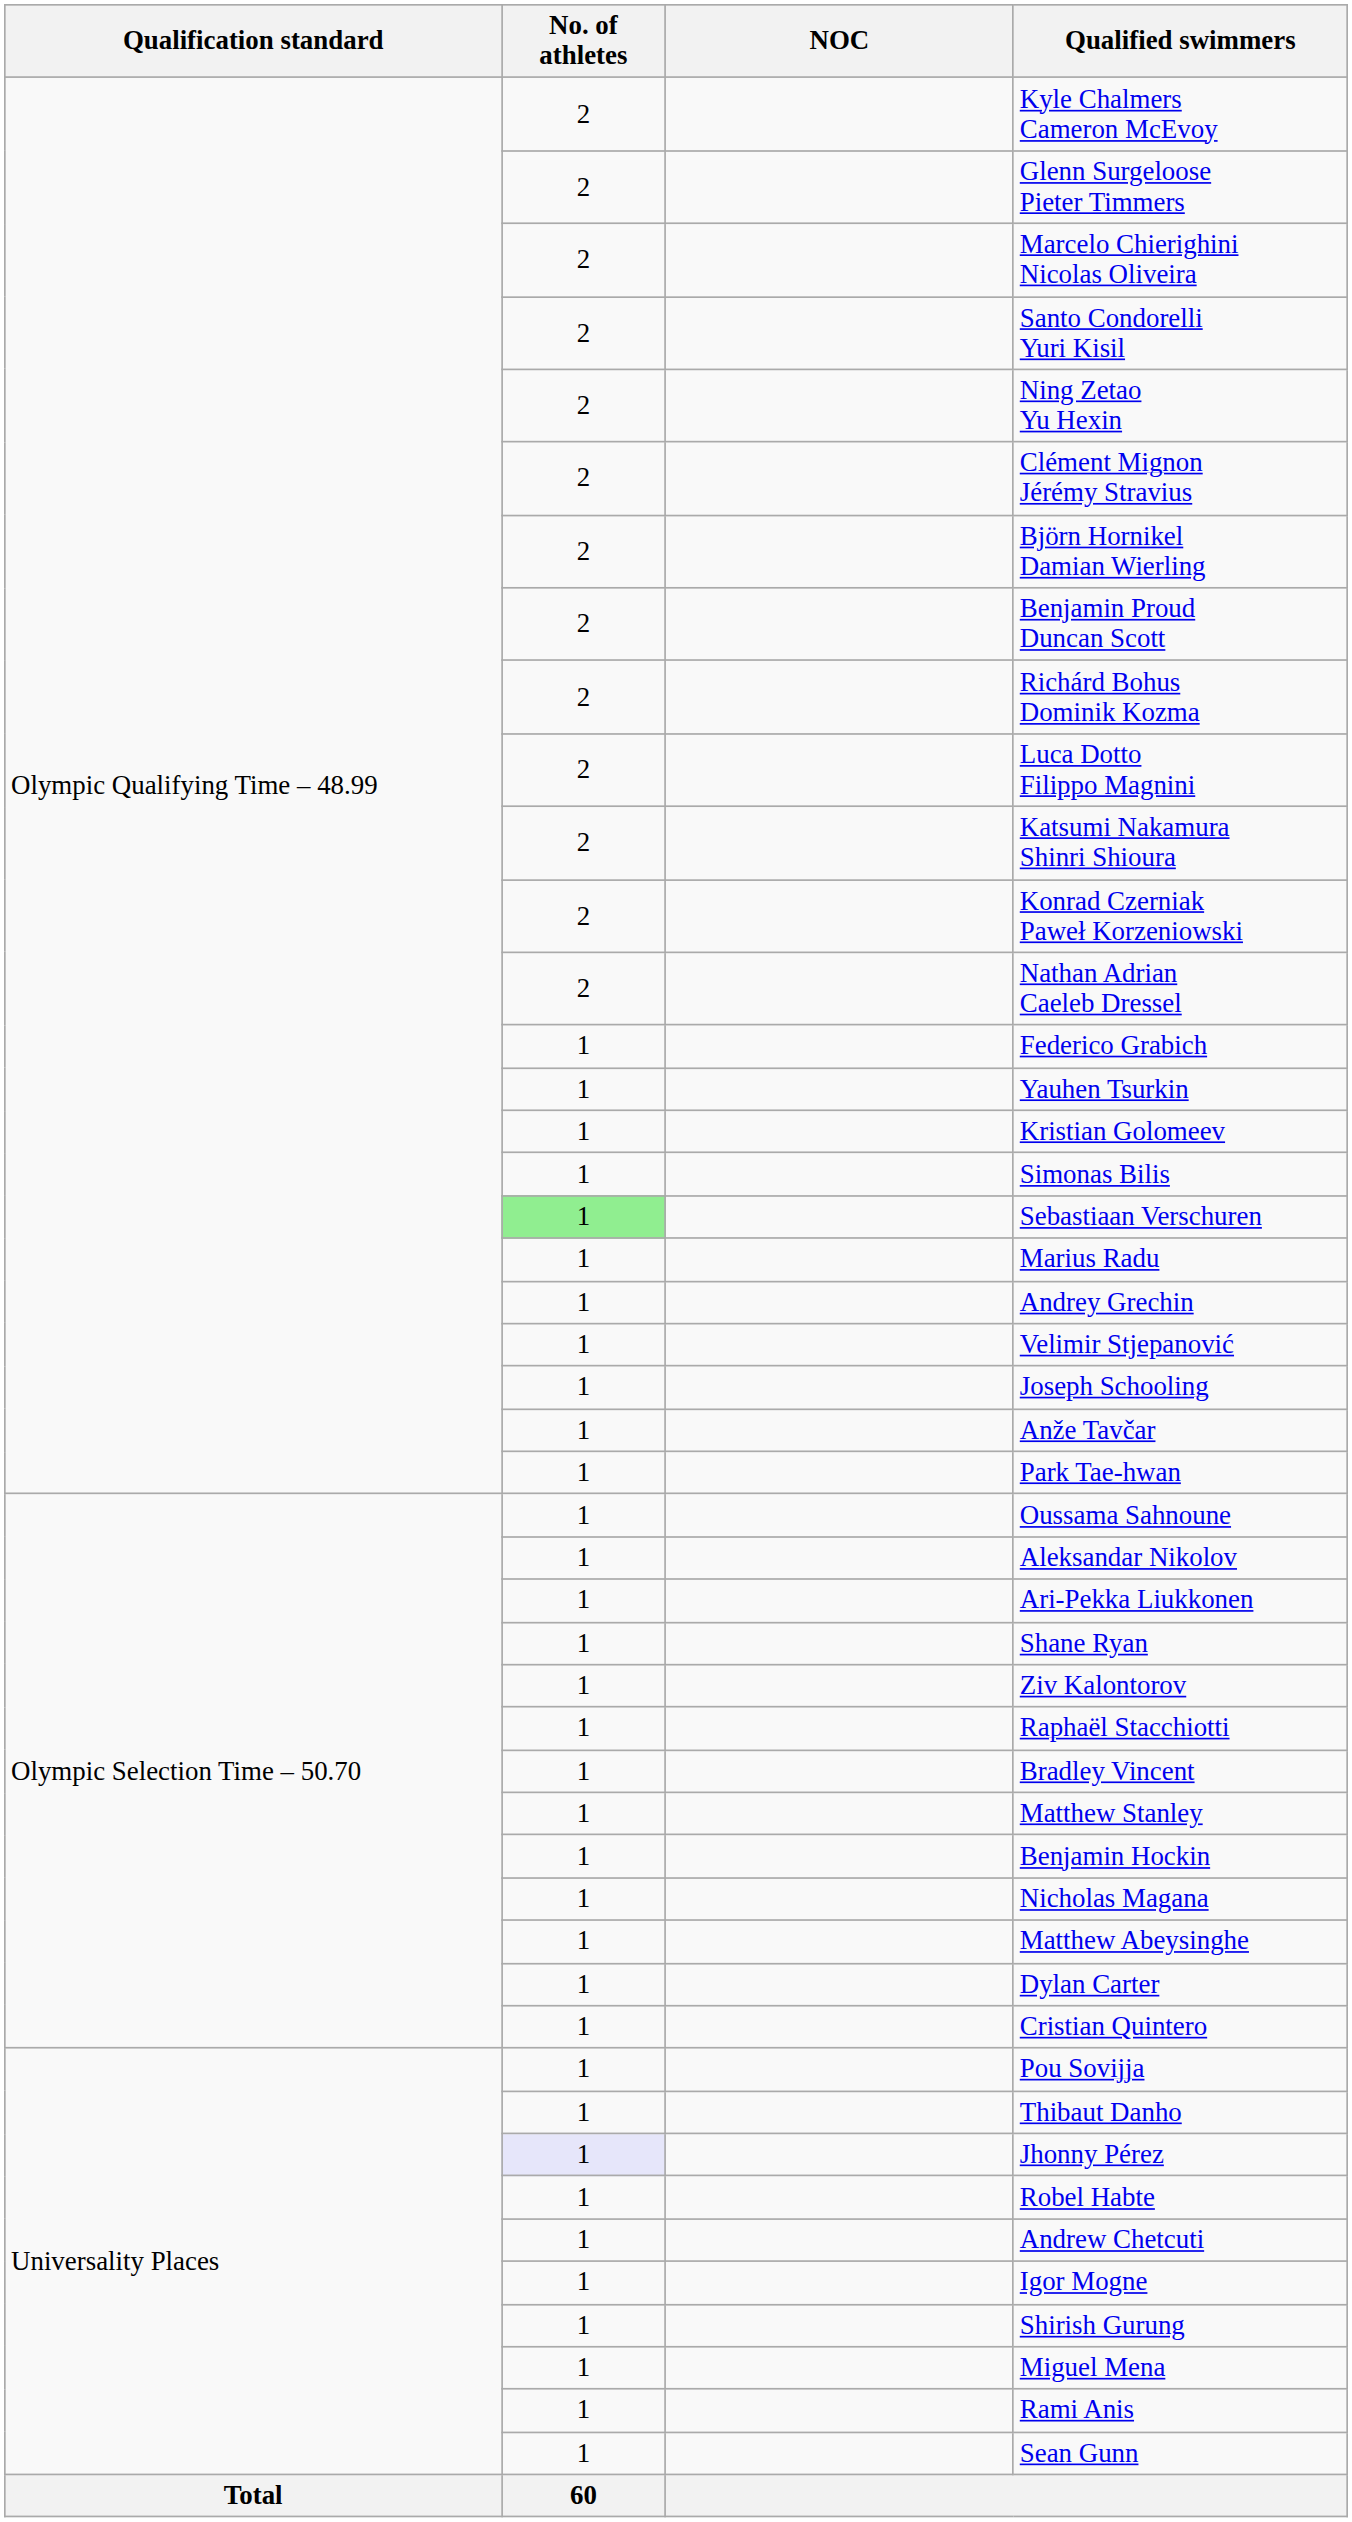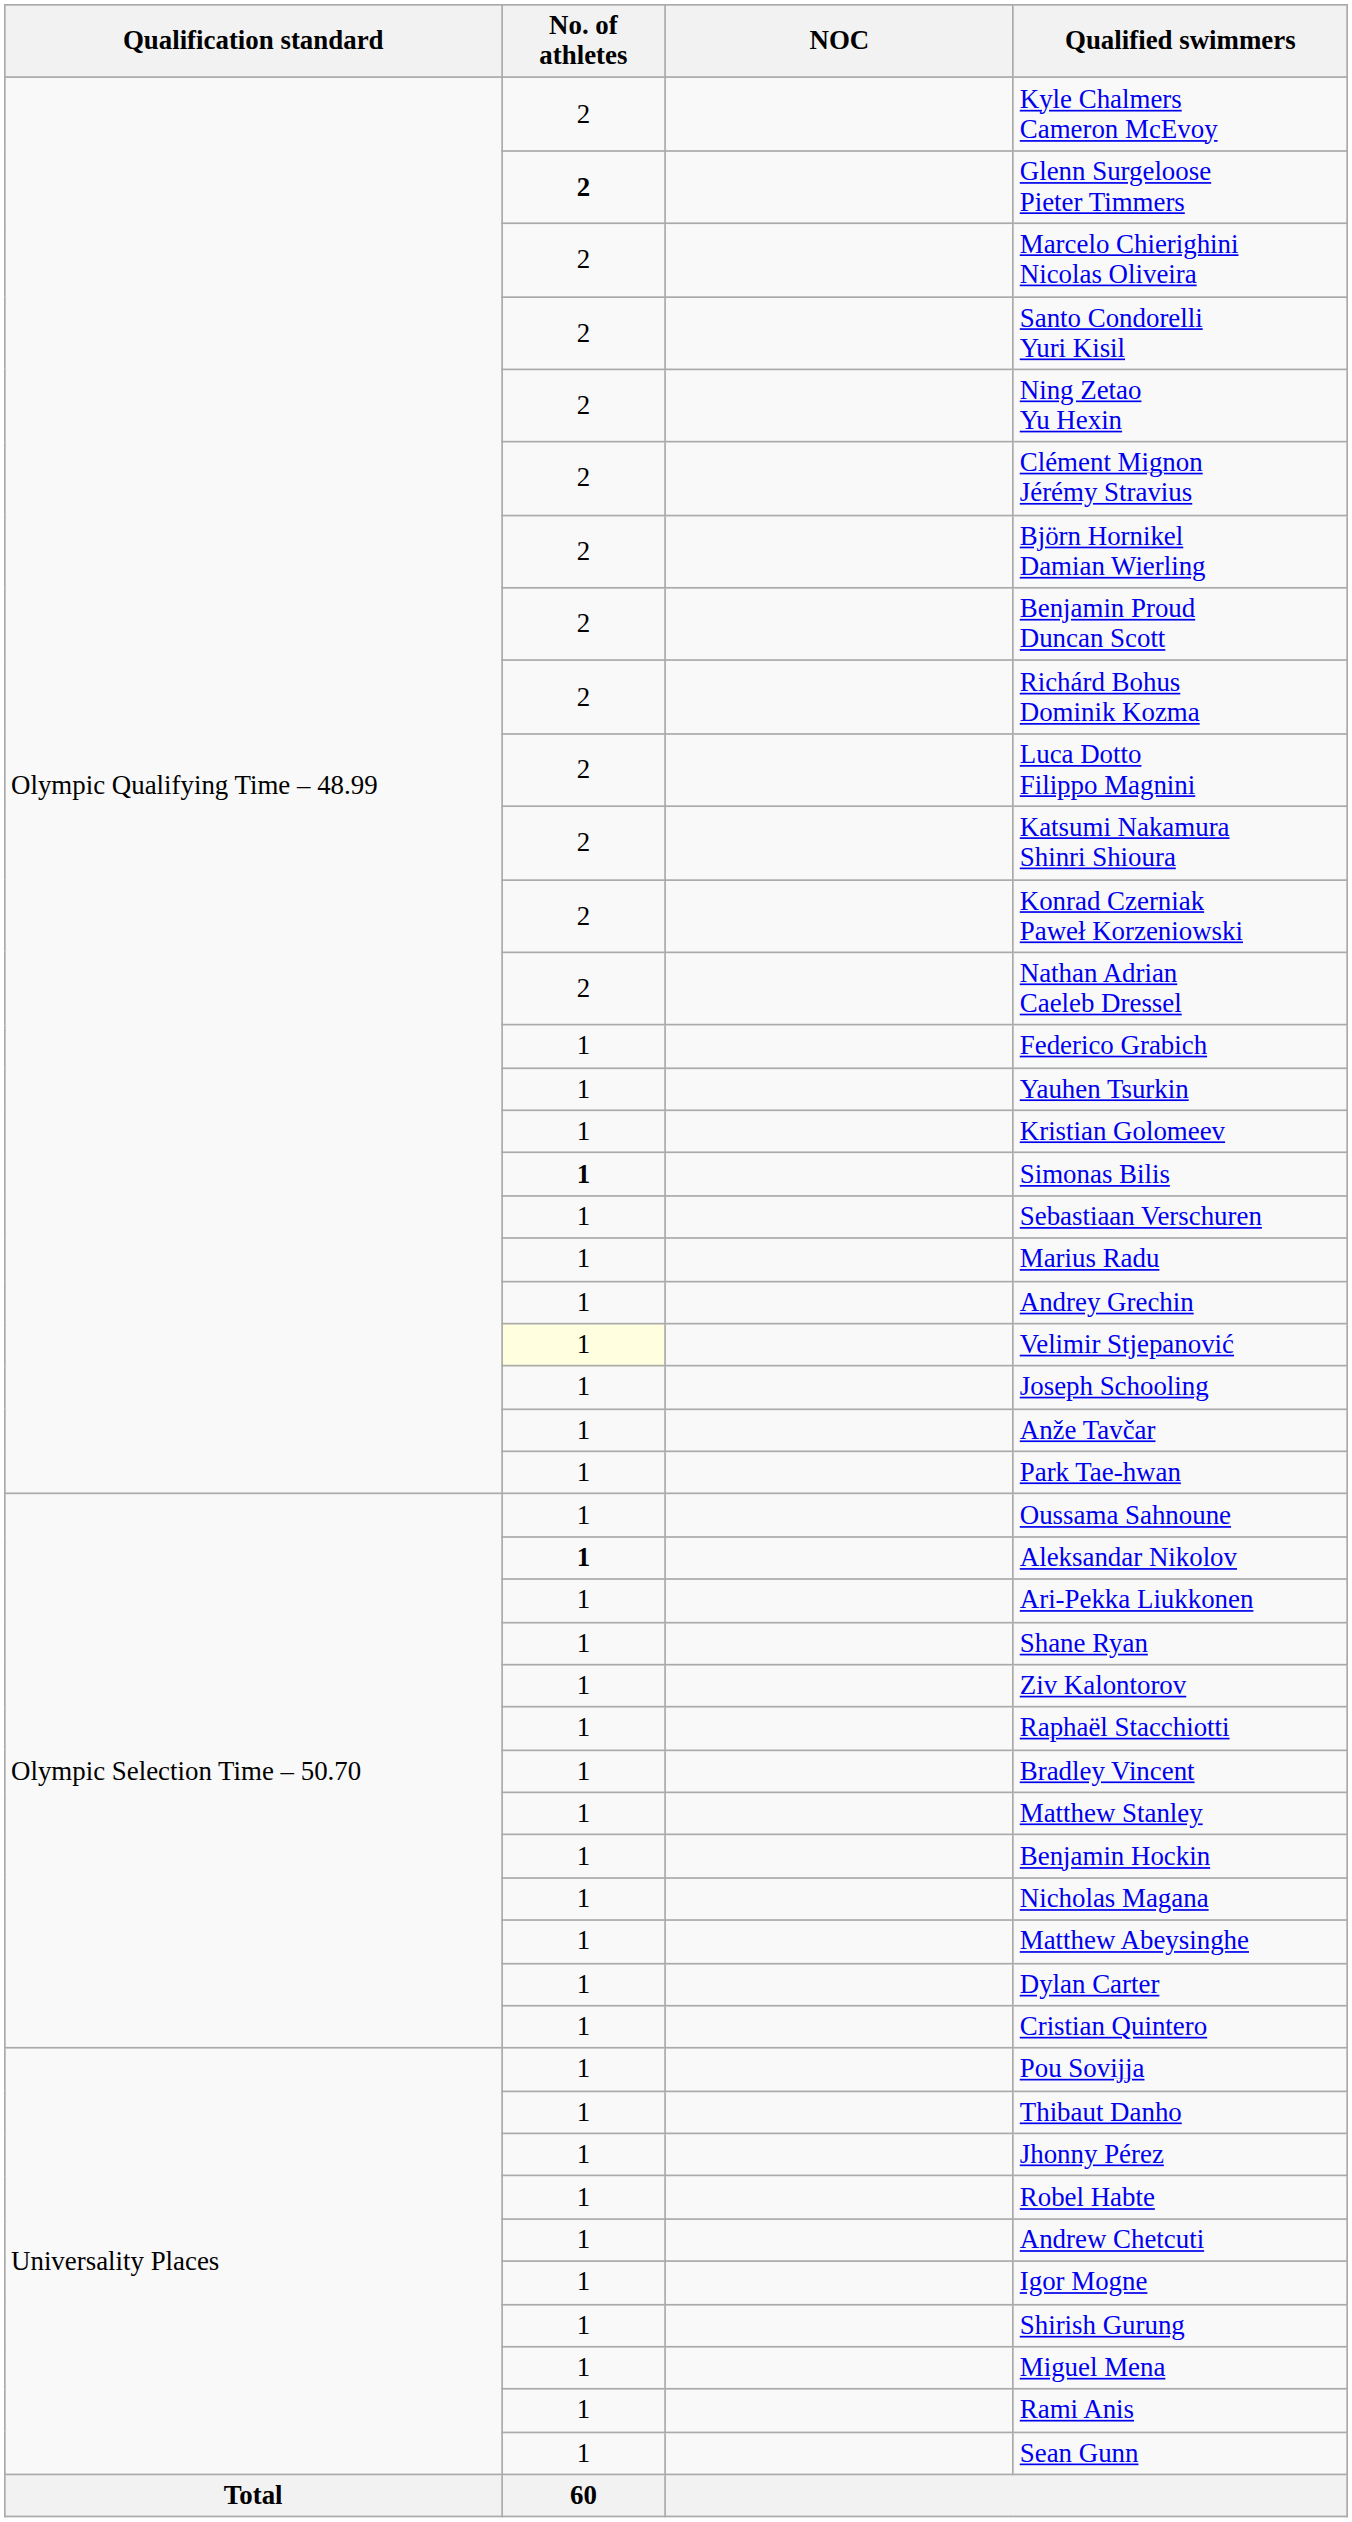(583, 186) normal -> (583, 186) bold
(583, 1173) normal -> (583, 1173) bold
(583, 1216) lightgreen background -> (583, 1216) no background
(583, 1344) no background -> (583, 1344) lightyellow background
(583, 1557) normal -> (583, 1557) bold
(583, 2154) lavender background -> (583, 2154) no background
